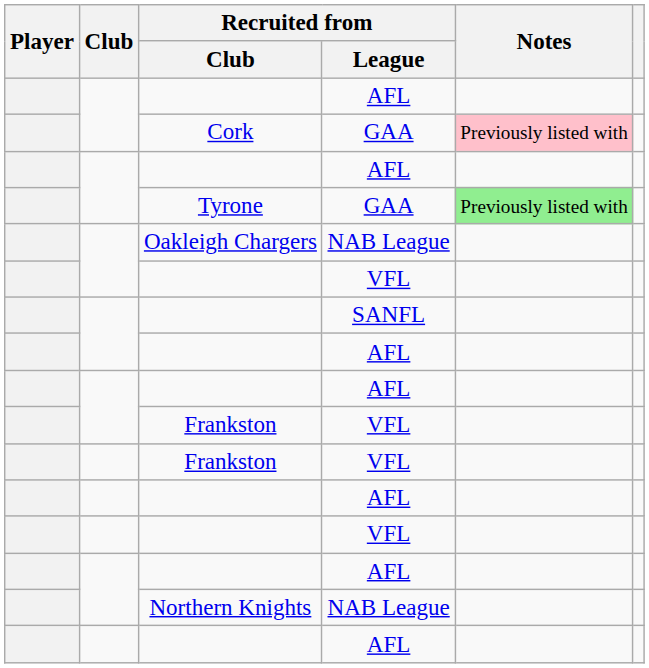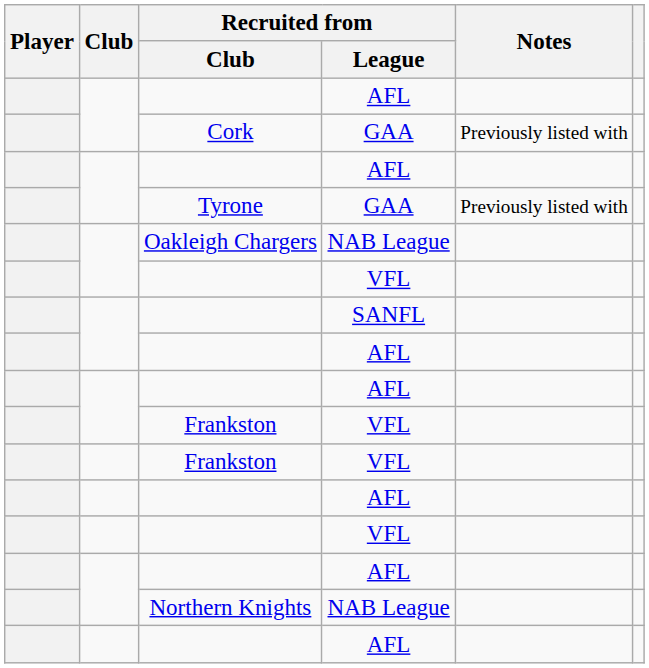(544, 133) pink background -> (544, 133) no background
(544, 206) lightgreen background -> (544, 206) no background
